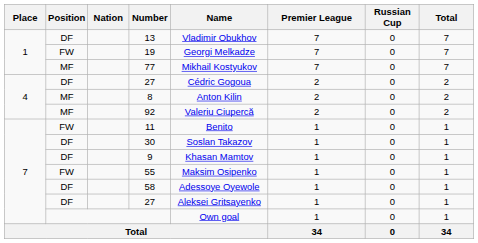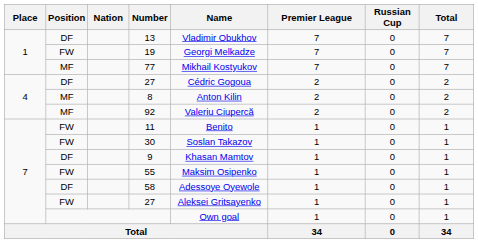(67, 142) DF -> (67, 142) FW
(67, 202) DF -> (67, 202) FW
